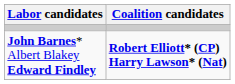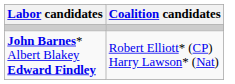(168, 55) bold -> (164, 55) normal
